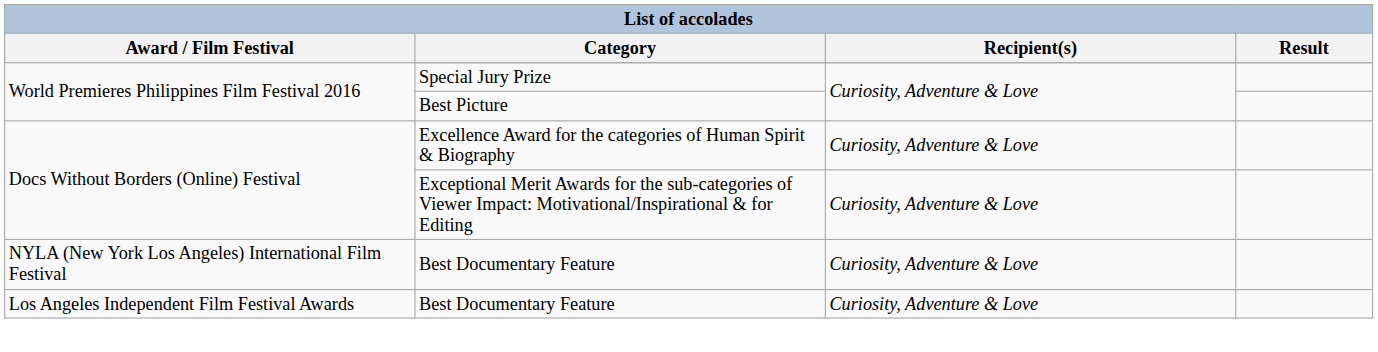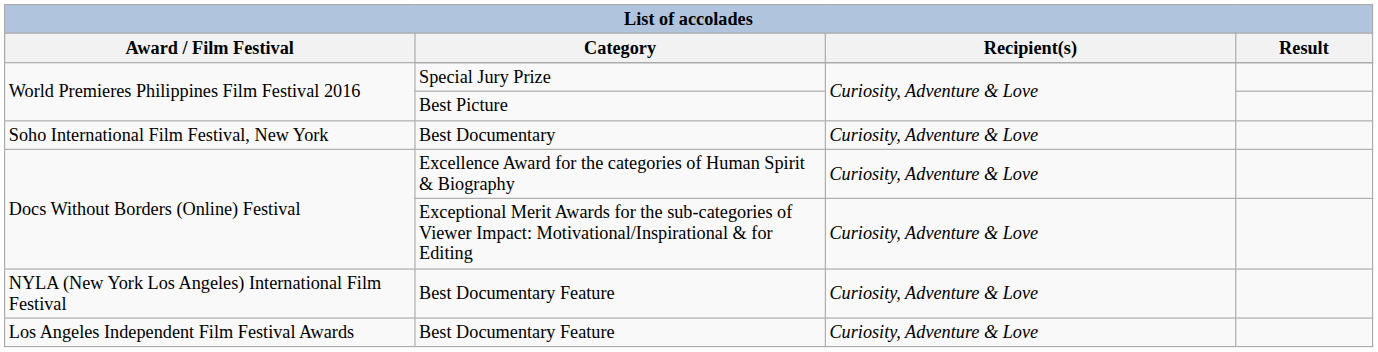+ row: (169, 134)
